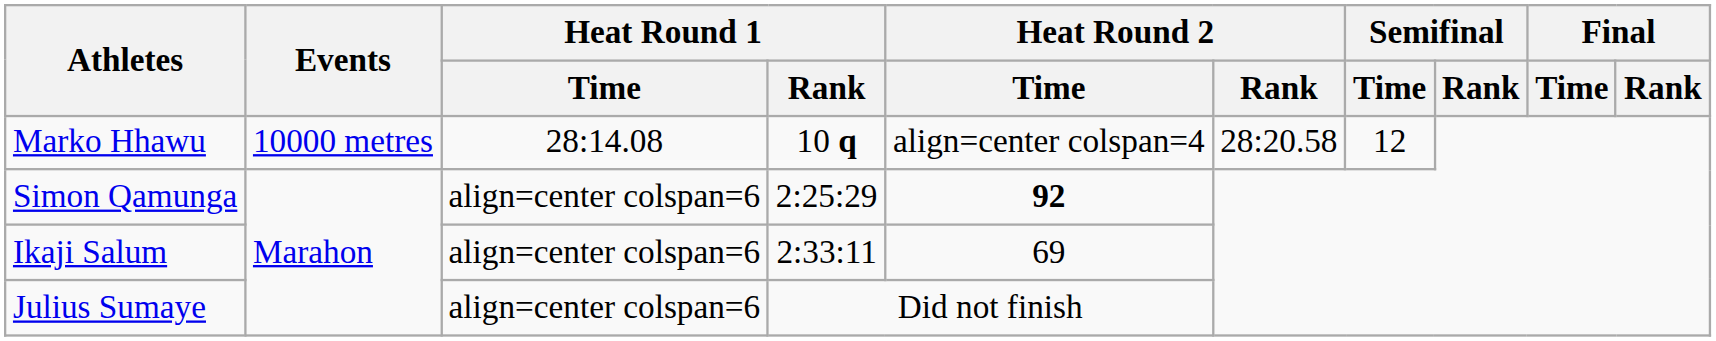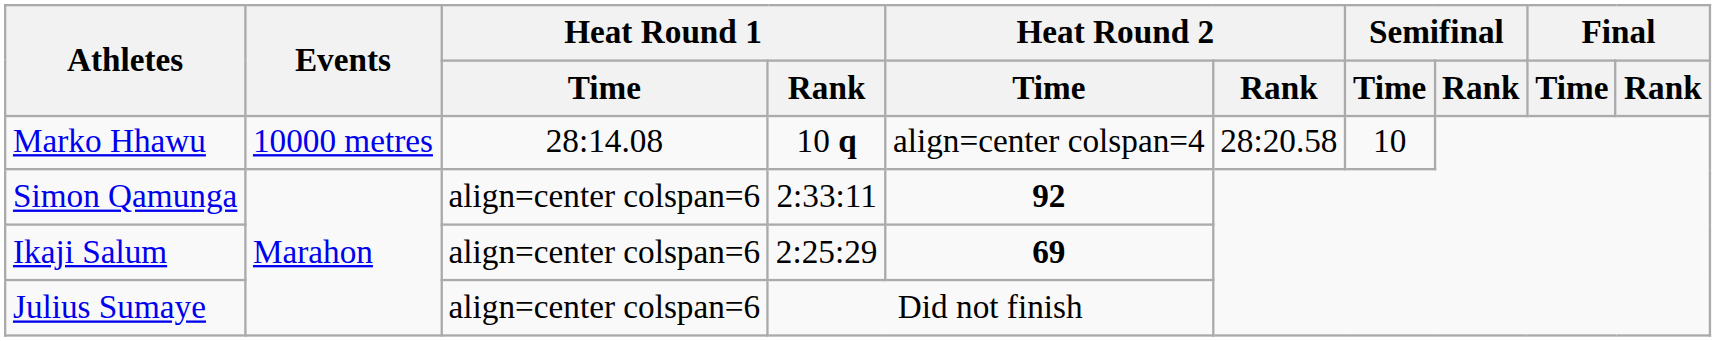(1390, 142) 12 -> (1390, 142) 10
(827, 196) 2:25:29 -> (827, 196) 2:33:11
(827, 251) 2:33:11 -> (827, 251) 2:25:29
(1049, 251) normal -> (1049, 251) bold
